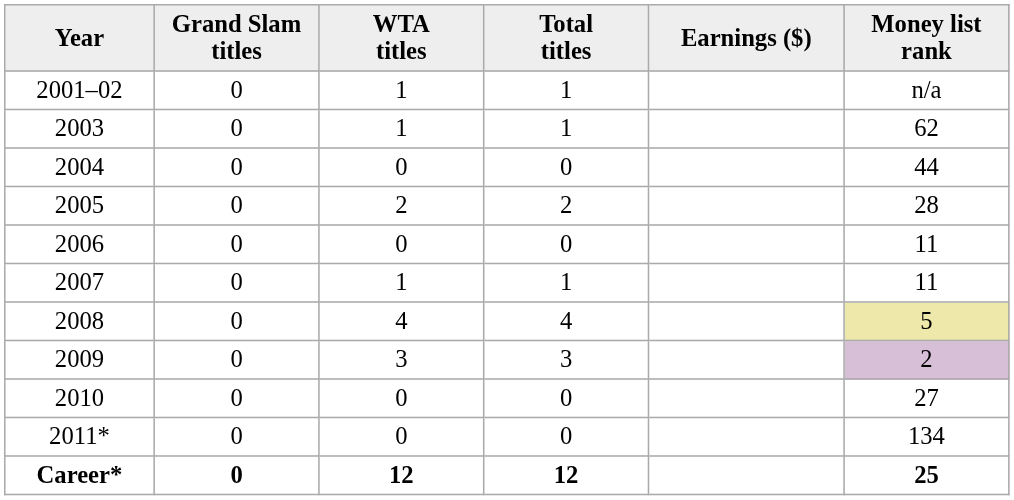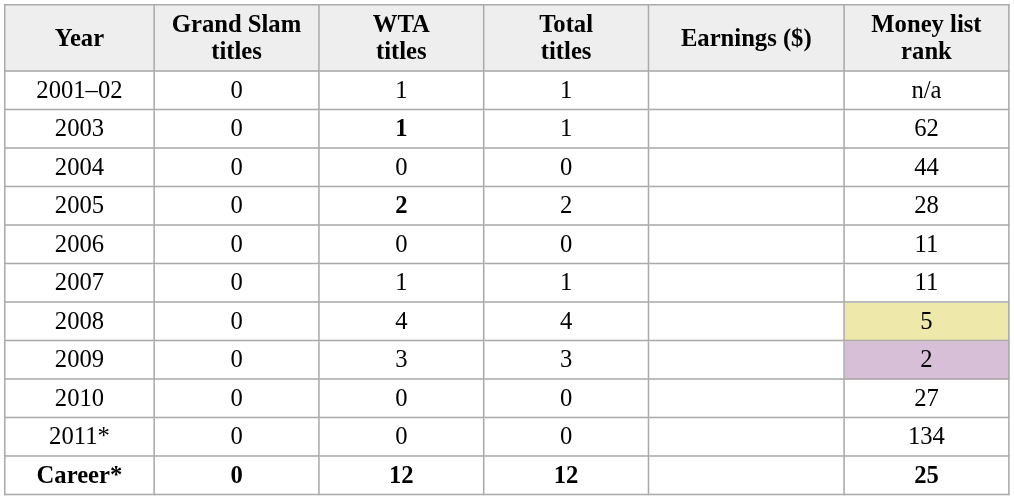(401, 128) normal -> (401, 128) bold
(401, 205) normal -> (401, 205) bold
